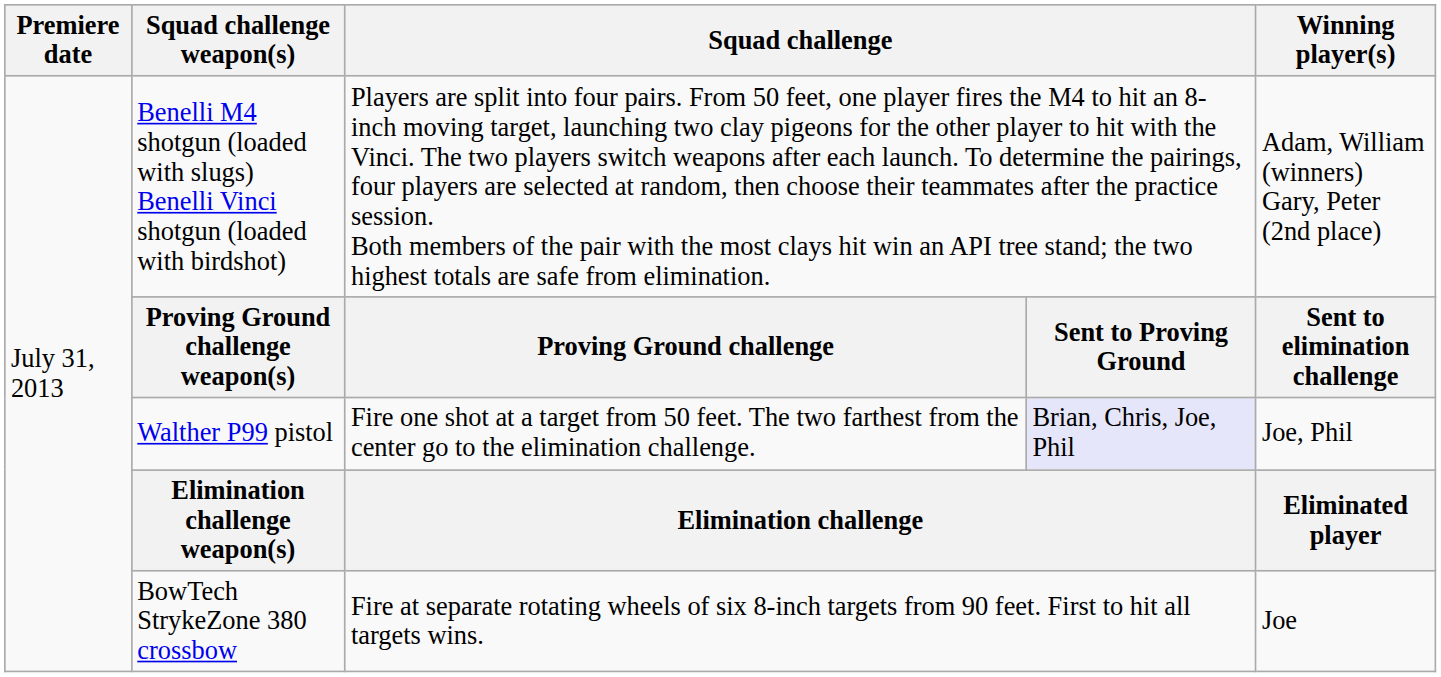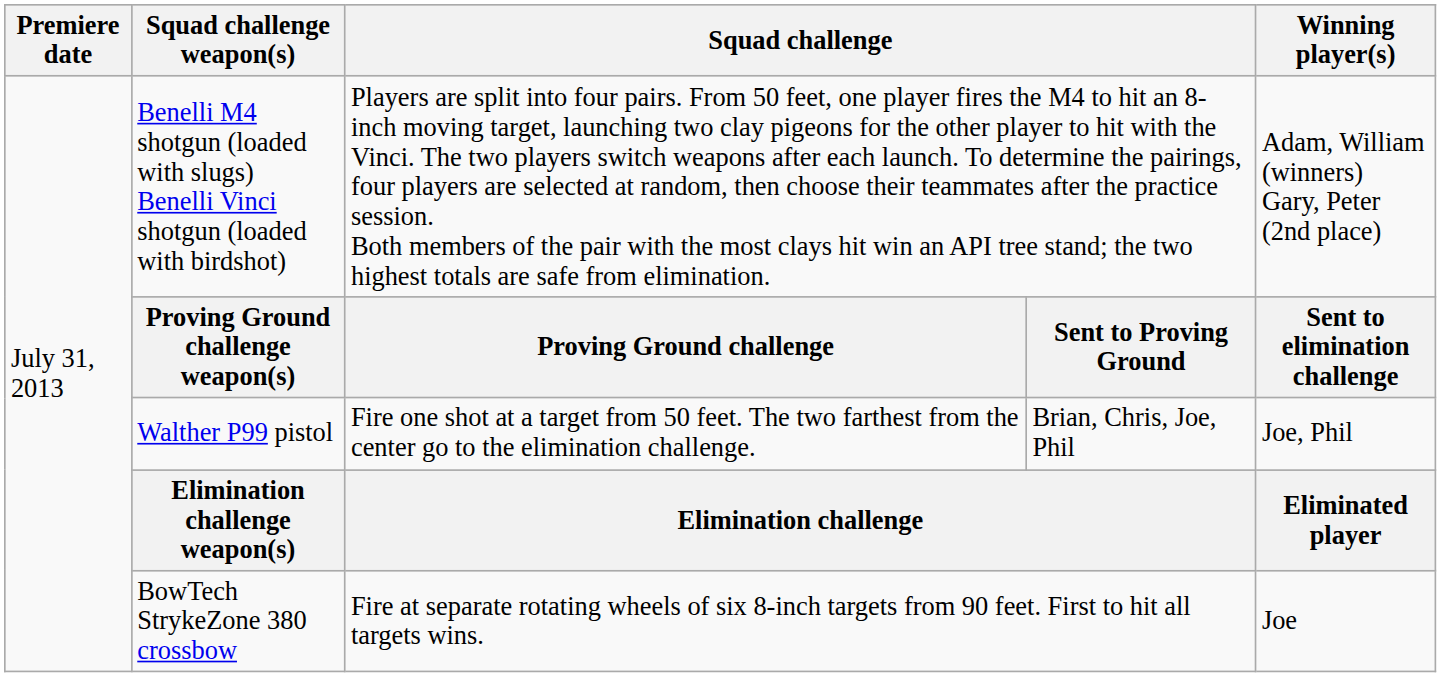(1124, 433) lavender background -> (1124, 433) no background
